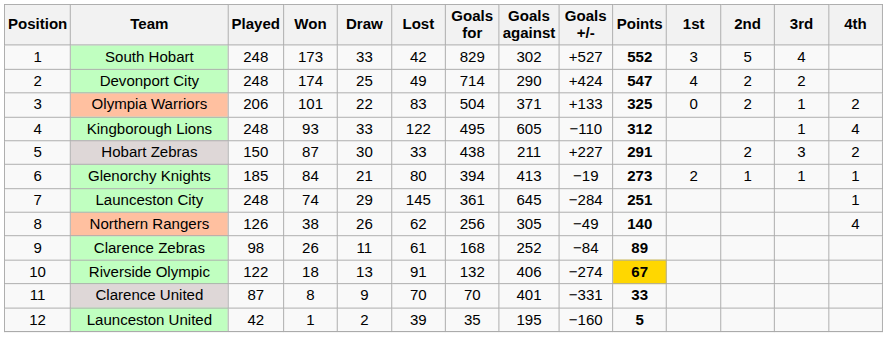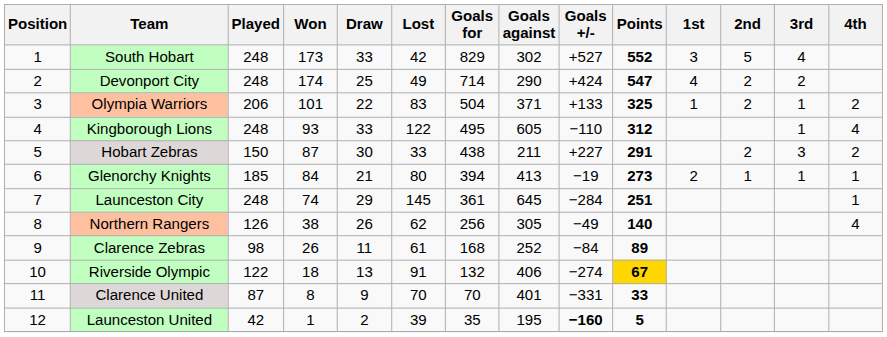(694, 104) 0 -> (694, 104) 1
(586, 319) normal -> (586, 319) bold
